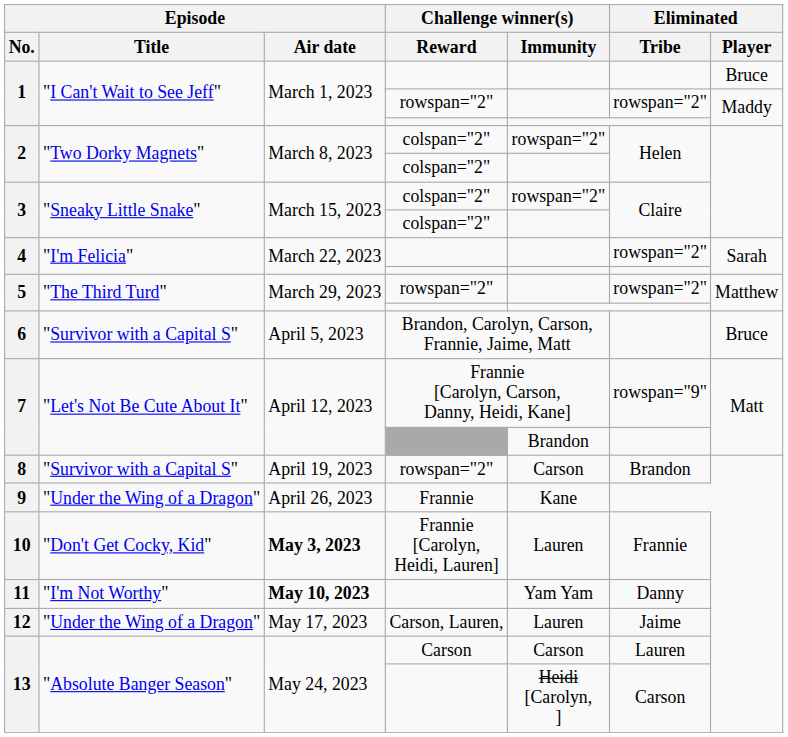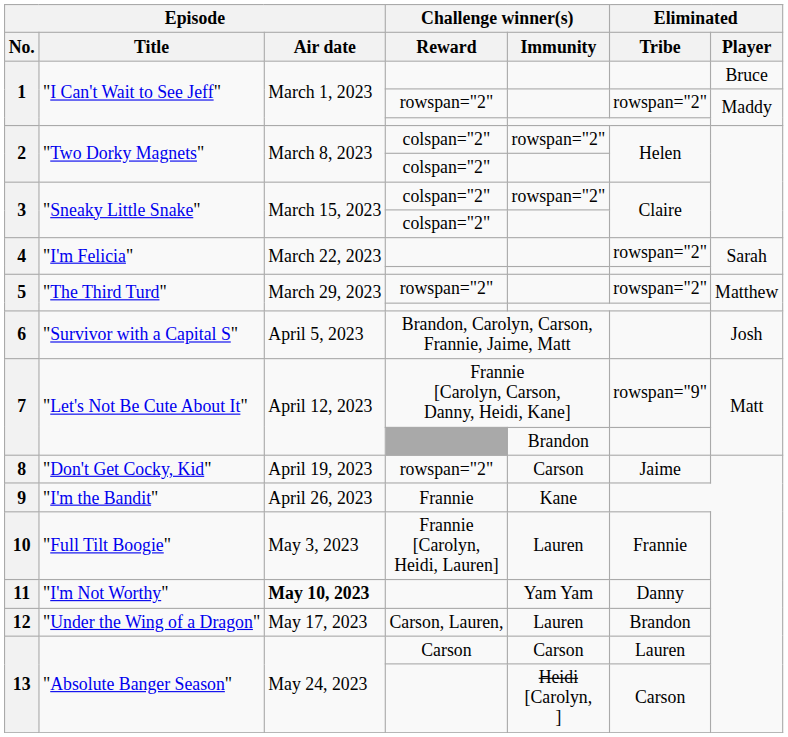(747, 334) Bruce -> (747, 334) Josh
(141, 469) "Survivor with a Capital S" -> (127, 469) "Don't Get Cocky, Kid"
(660, 469) Brandon -> (660, 469) Jaime
(152, 497) "Under the Wing of a Dragon" -> (101, 497) "I'm the Bandit"
(127, 545) "Don't Get Cocky, Kid" -> (107, 545) "Full Tilt Boogie"
(314, 545) bold -> (313, 545) normal
(660, 621) Jaime -> (660, 621) Brandon
